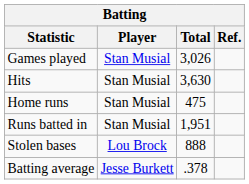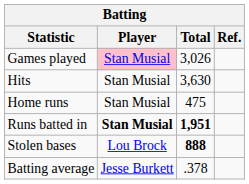(137, 59) no background -> (137, 59) pink background
(137, 124) normal -> (137, 124) bold
(195, 124) normal -> (195, 124) bold
(195, 146) normal -> (195, 146) bold
